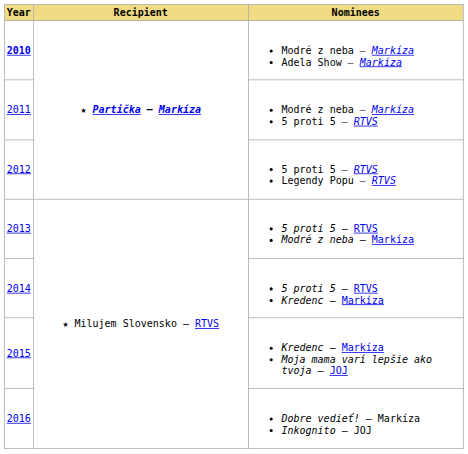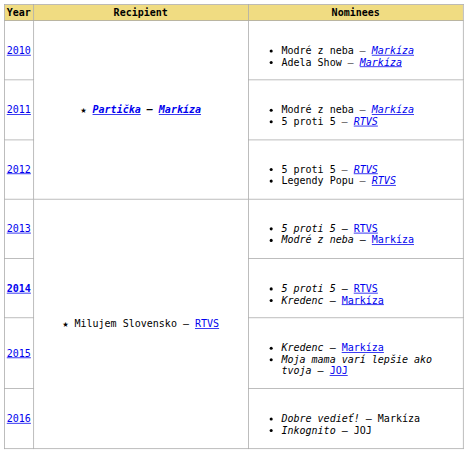(19, 50) bold -> (19, 50) normal
(19, 288) normal -> (19, 288) bold
